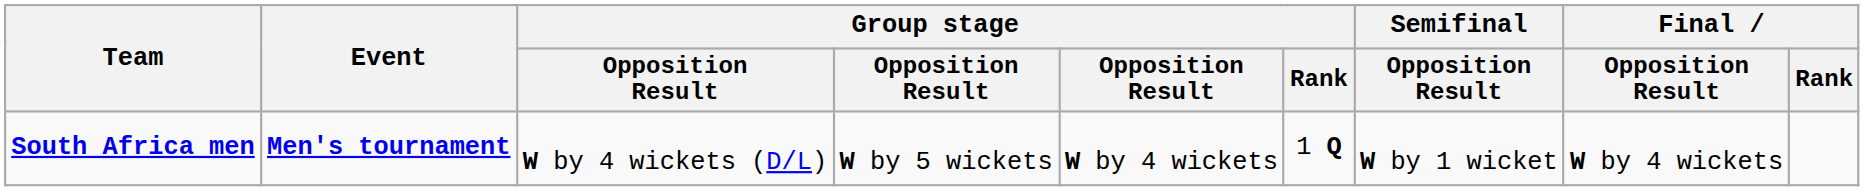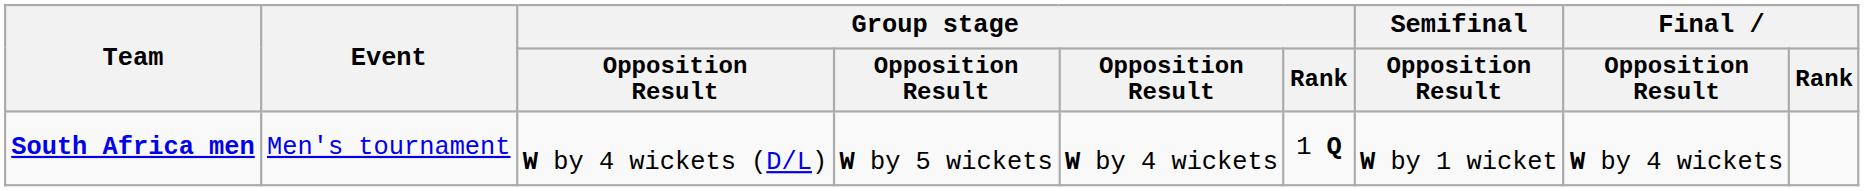(389, 148) bold -> (389, 148) normal
